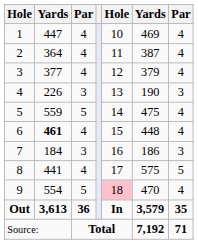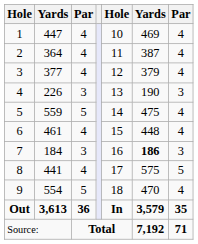(53, 131) bold -> (53, 131) normal
(150, 151) normal -> (150, 151) bold
(117, 190) pink background -> (117, 190) no background
